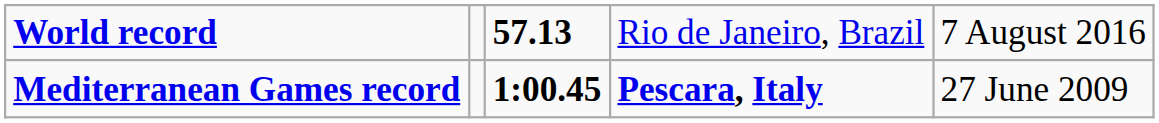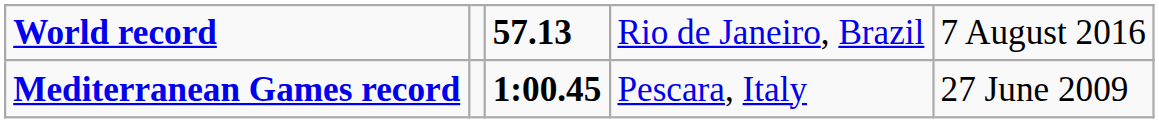(720, 88) bold -> (712, 88) normal
